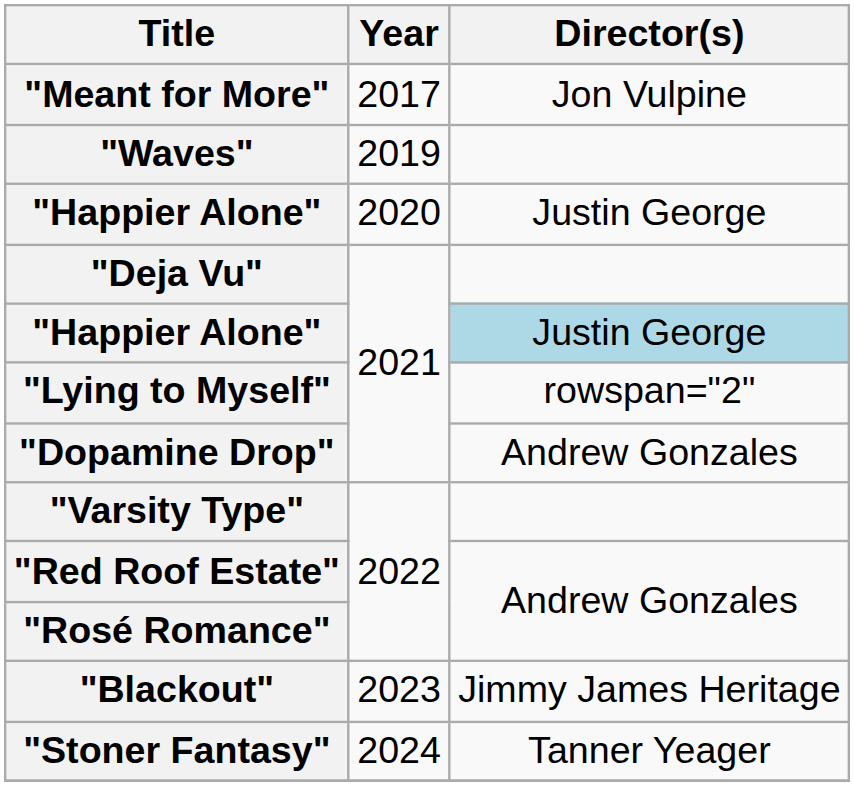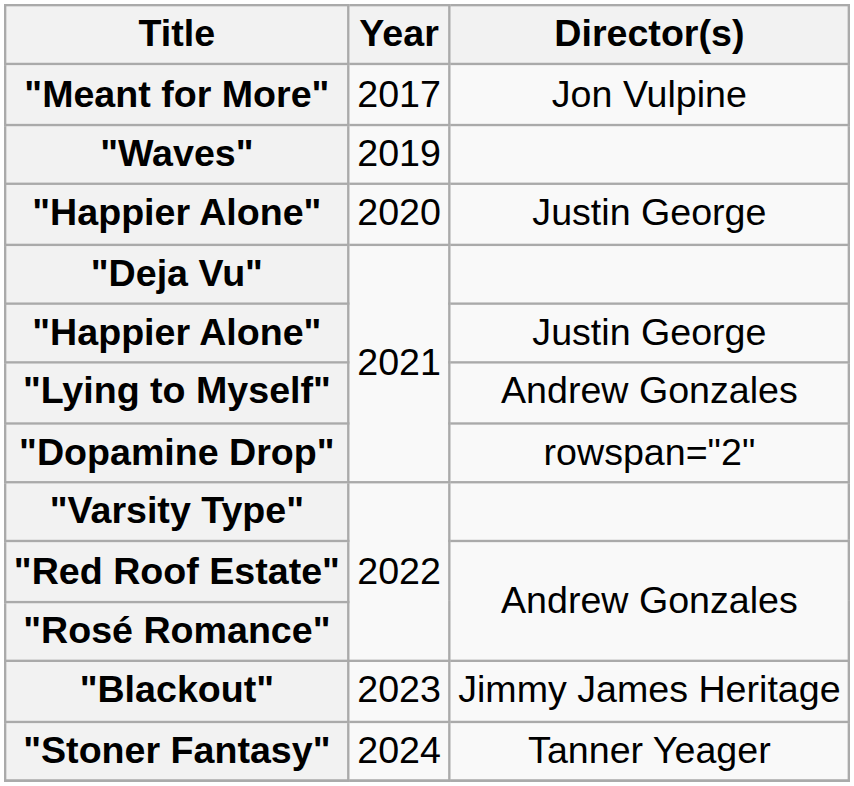(649, 332) lightblue background -> (649, 332) no background
(649, 392) rowspan="2" -> (649, 392) Andrew Gonzales
(649, 451) Andrew Gonzales -> (649, 451) rowspan="2"
